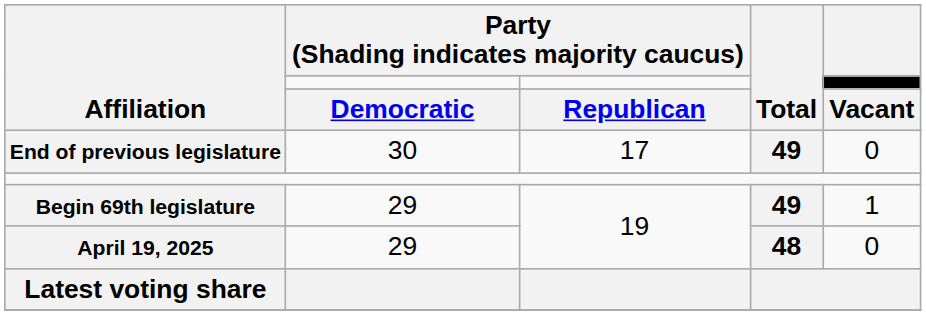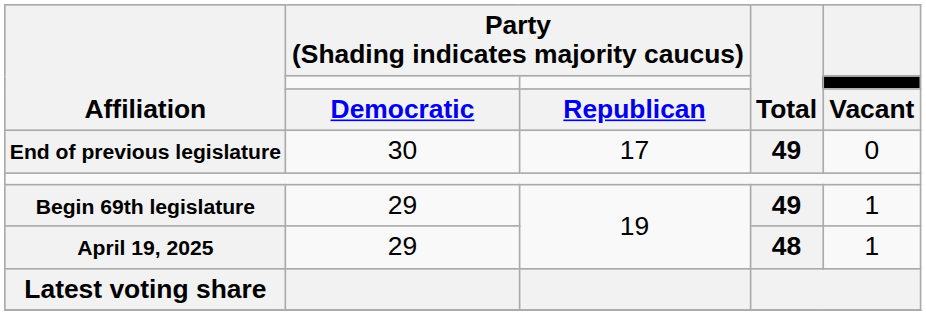(872, 246) 0 -> (872, 246) 1
